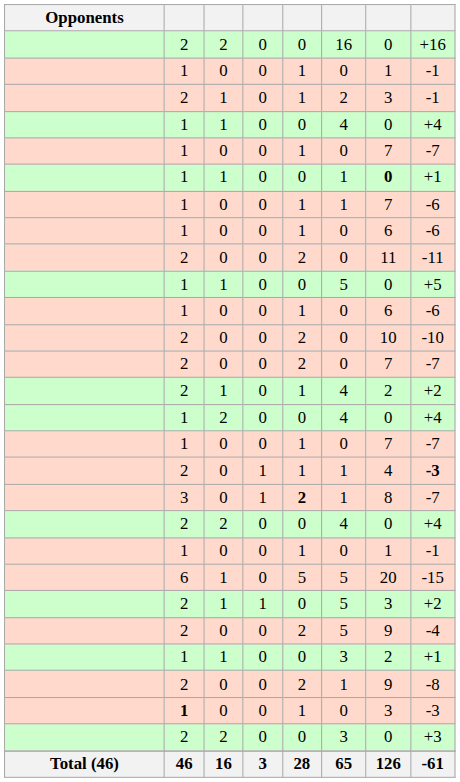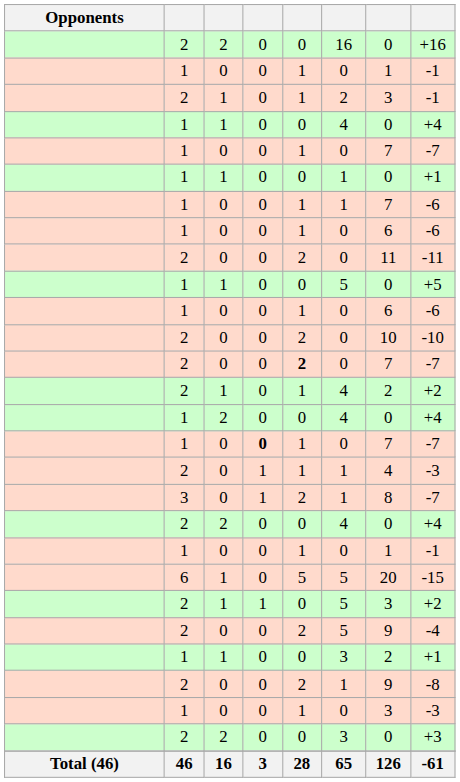(388, 177) bold -> (388, 177) normal
(302, 364) normal -> (302, 364) bold
(263, 444) normal -> (263, 444) bold
(433, 470) bold -> (433, 470) normal
(302, 497) bold -> (302, 497) normal
(184, 710) bold -> (184, 710) normal
